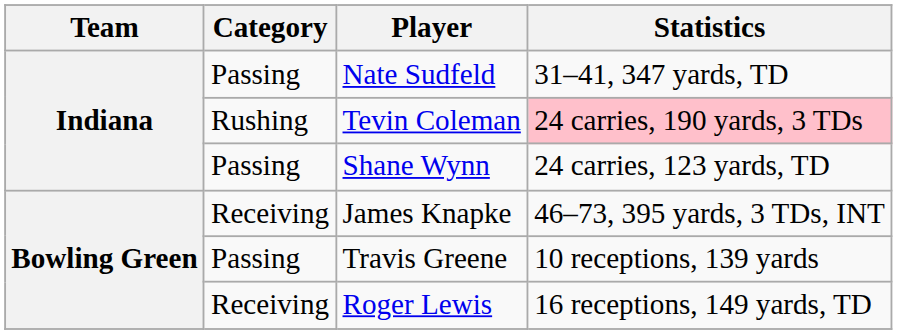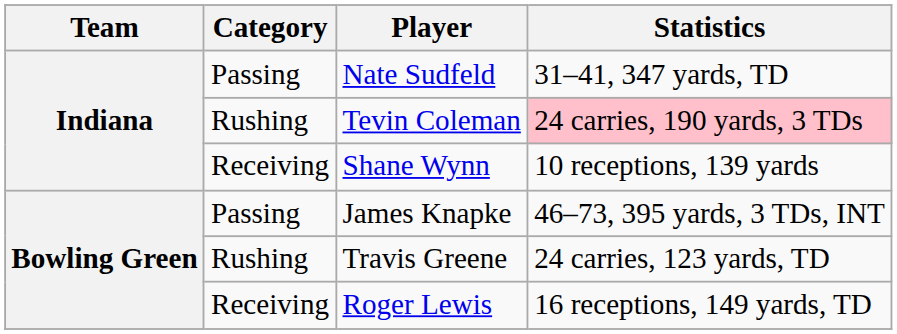(256, 166) Passing -> (270, 166) Receiving
(682, 166) 24 carries, 123 yards, TD -> (677, 166) 10 receptions, 139 yards
(270, 212) Receiving -> (256, 212) Passing
(256, 258) Passing -> (260, 258) Rushing
(677, 258) 10 receptions, 139 yards -> (682, 258) 24 carries, 123 yards, TD
